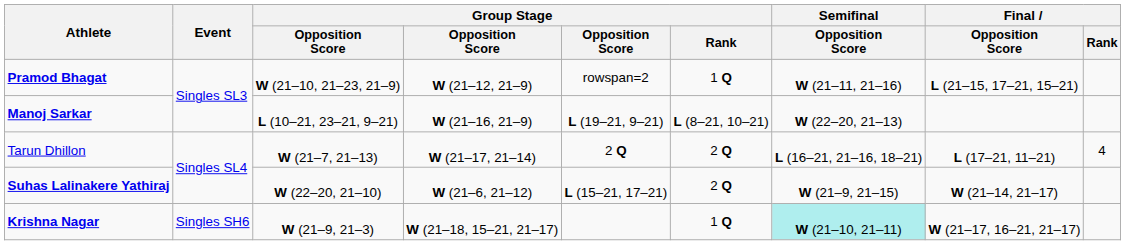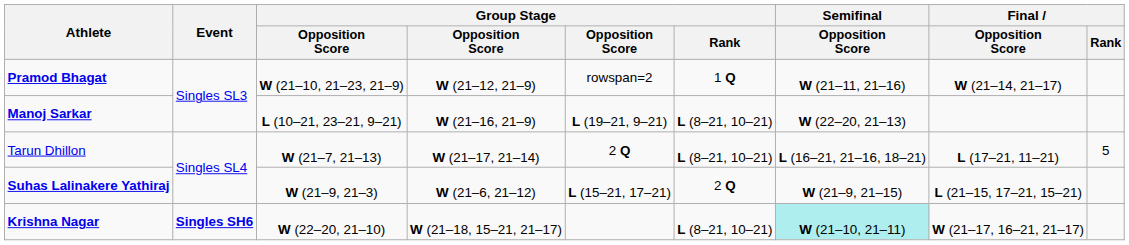(1004, 85) L (21–15, 17–21, 15–21) -> (1008, 85) W (21–14, 21–17)
(721, 150) 2 Q -> (725, 157) L (8–21, 10–21)
(1102, 150) 4 -> (1106, 150) 5
(328, 194) W (22–20, 21–10) -> (332, 194) W (21–9, 21–3)
(1004, 194) W (21–14, 21–17) -> (1008, 194) L (21–15, 17–21, 15–21)
(213, 222) normal -> (214, 222) bold
(328, 230) W (21–9, 21–3) -> (332, 230) W (22–20, 21–10)
(721, 222) 1 Q -> (725, 230) L (8–21, 10–21)
